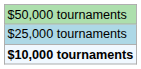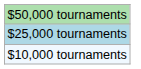(70, 54) bold -> (67, 54) normal
